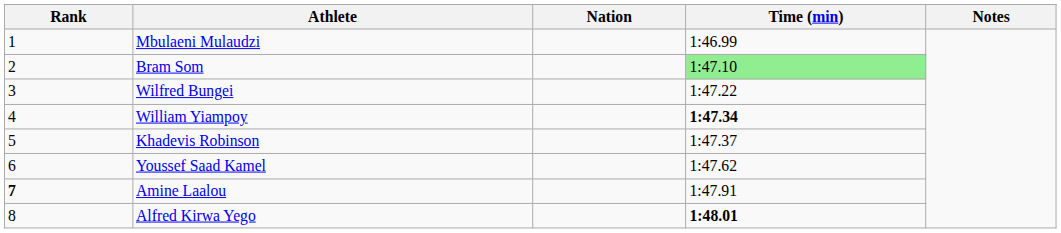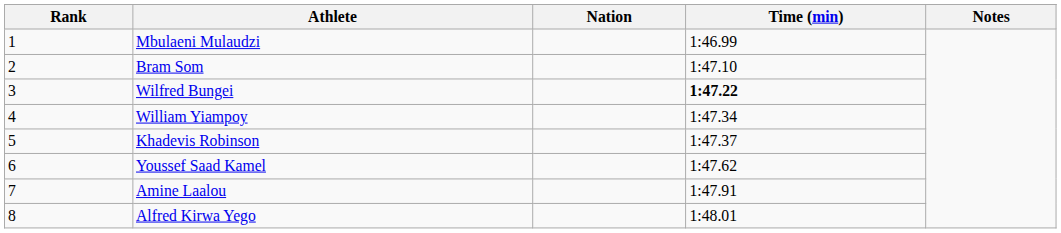(713, 66) lightgreen background -> (713, 66) no background
(713, 91) normal -> (714, 91) bold
(714, 116) bold -> (713, 116) normal
(12, 191) bold -> (12, 191) normal
(714, 215) bold -> (713, 215) normal
